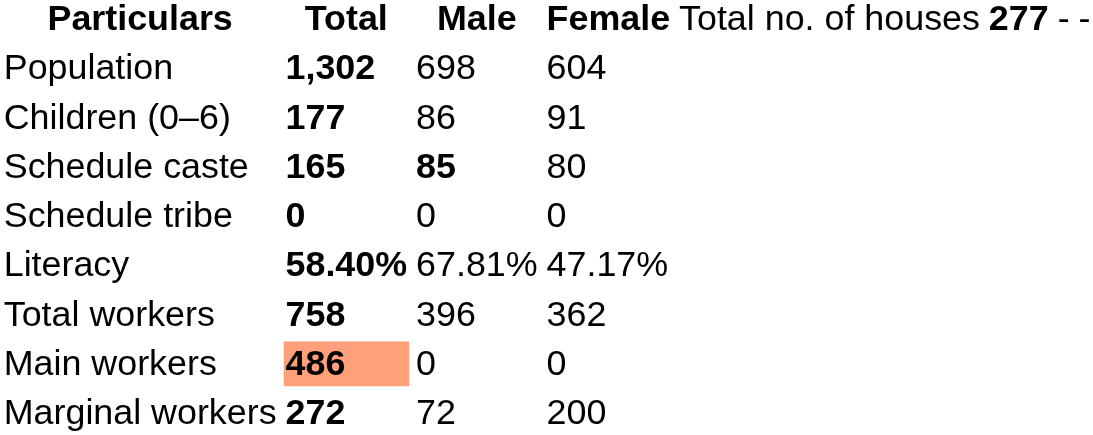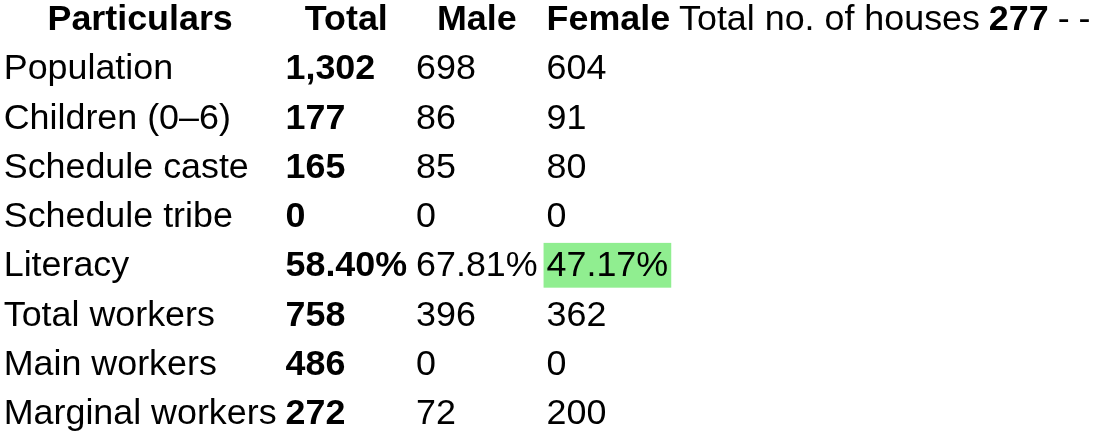(436, 166) bold -> (436, 166) normal
(607, 264) no background -> (607, 264) lightgreen background
(315, 363) lightsalmon background -> (315, 363) no background
